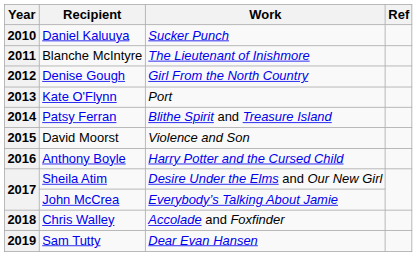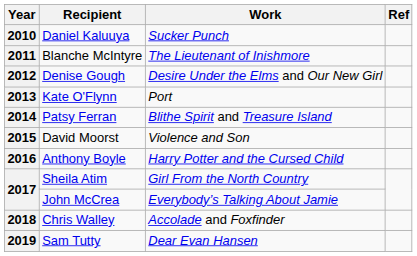(228, 76) Girl From the North Country -> (265, 76) Desire Under the Elms and Our New Girl
(265, 179) Desire Under the Elms and Our New Girl -> (228, 179) Girl From the North Country
